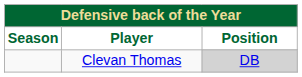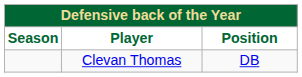(250, 60) lightgrey background -> (250, 60) no background
